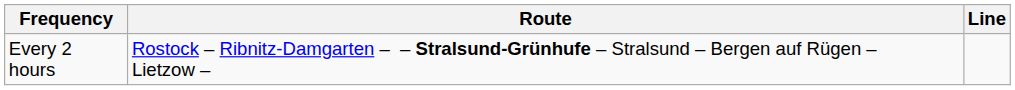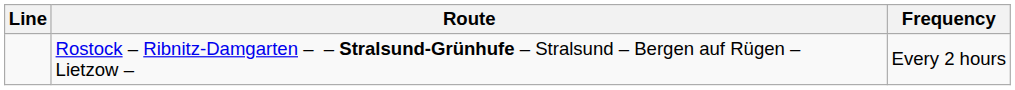columns swapped: (987, 19) <-> (66, 19)
